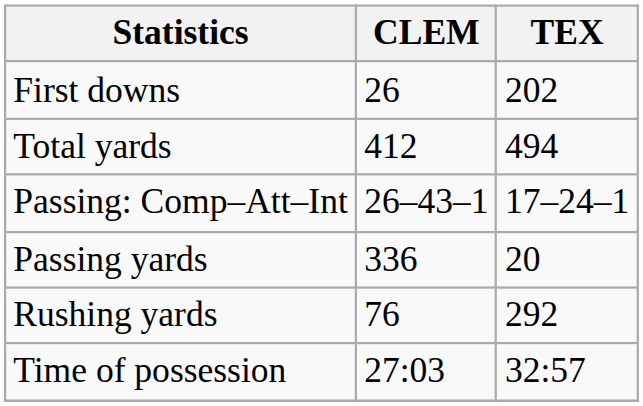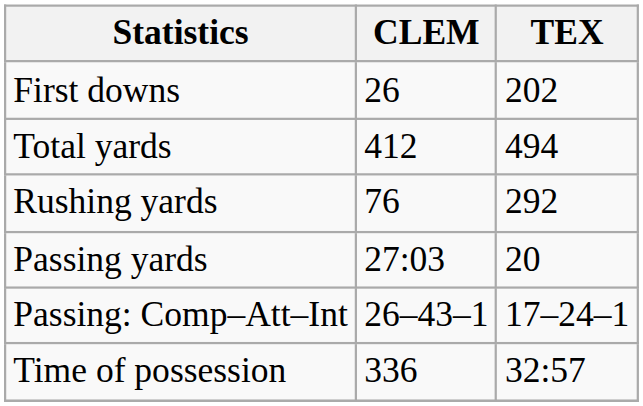rows swapped: (115, 314) <-> (181, 202)
(391, 258) 336 -> (405, 258) 27:03
(405, 371) 27:03 -> (391, 371) 336
